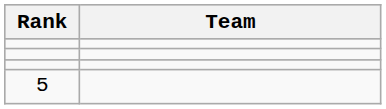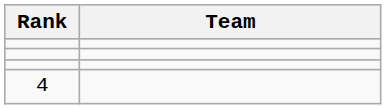(42, 86) 5 -> (42, 86) 4
